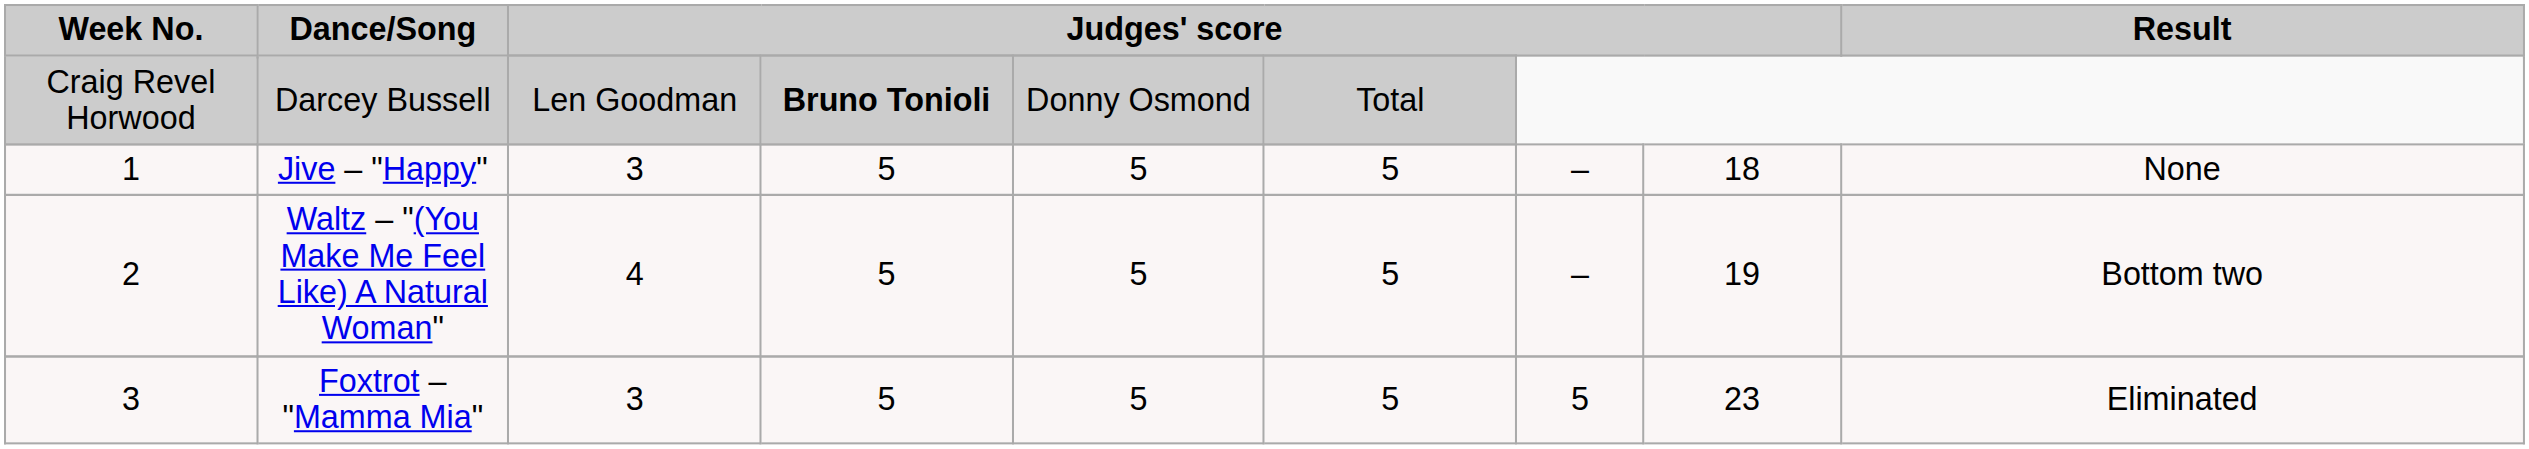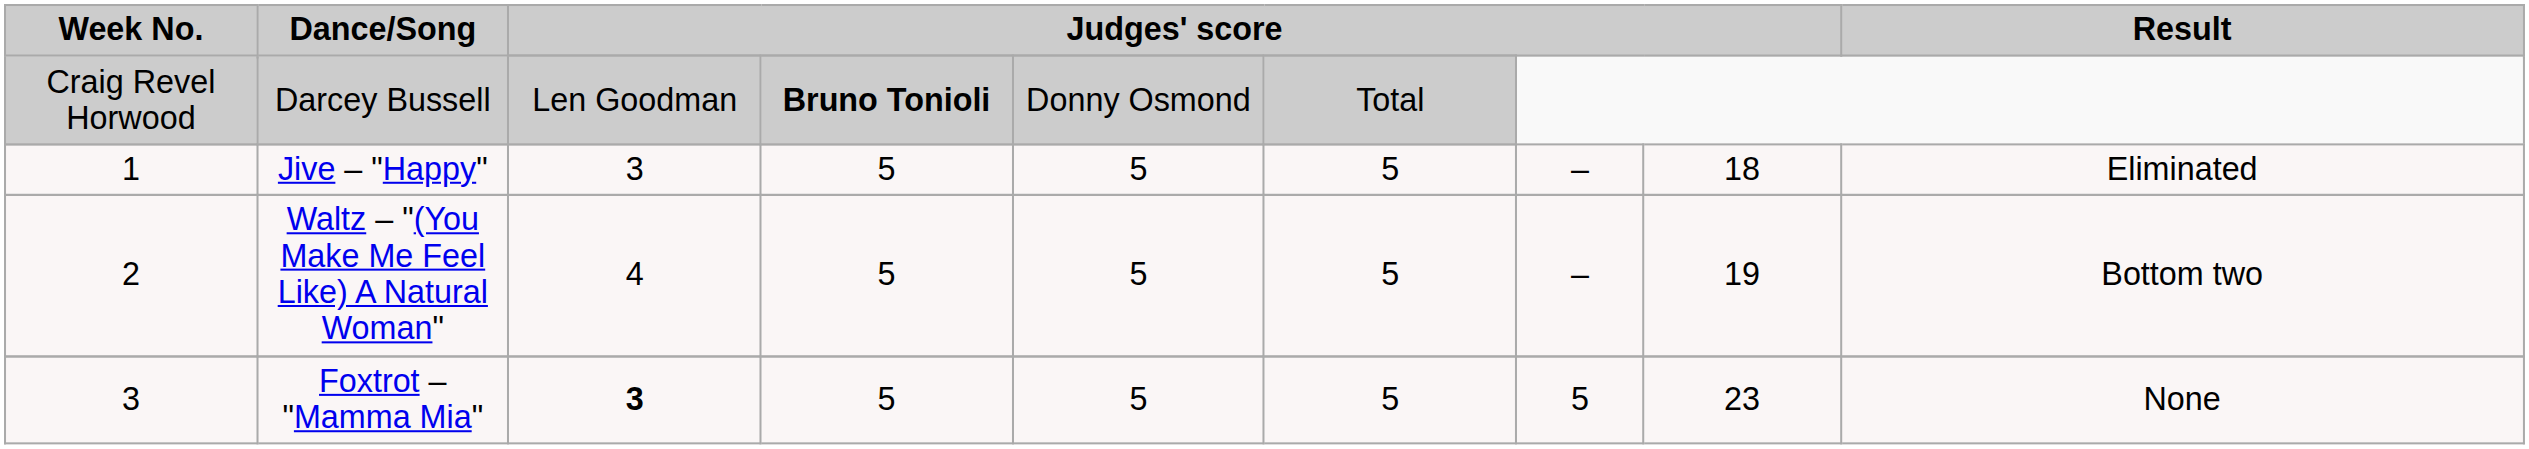(2182, 169) None -> (2182, 169) Eliminated
(635, 398) normal -> (635, 398) bold
(2182, 398) Eliminated -> (2182, 398) None
